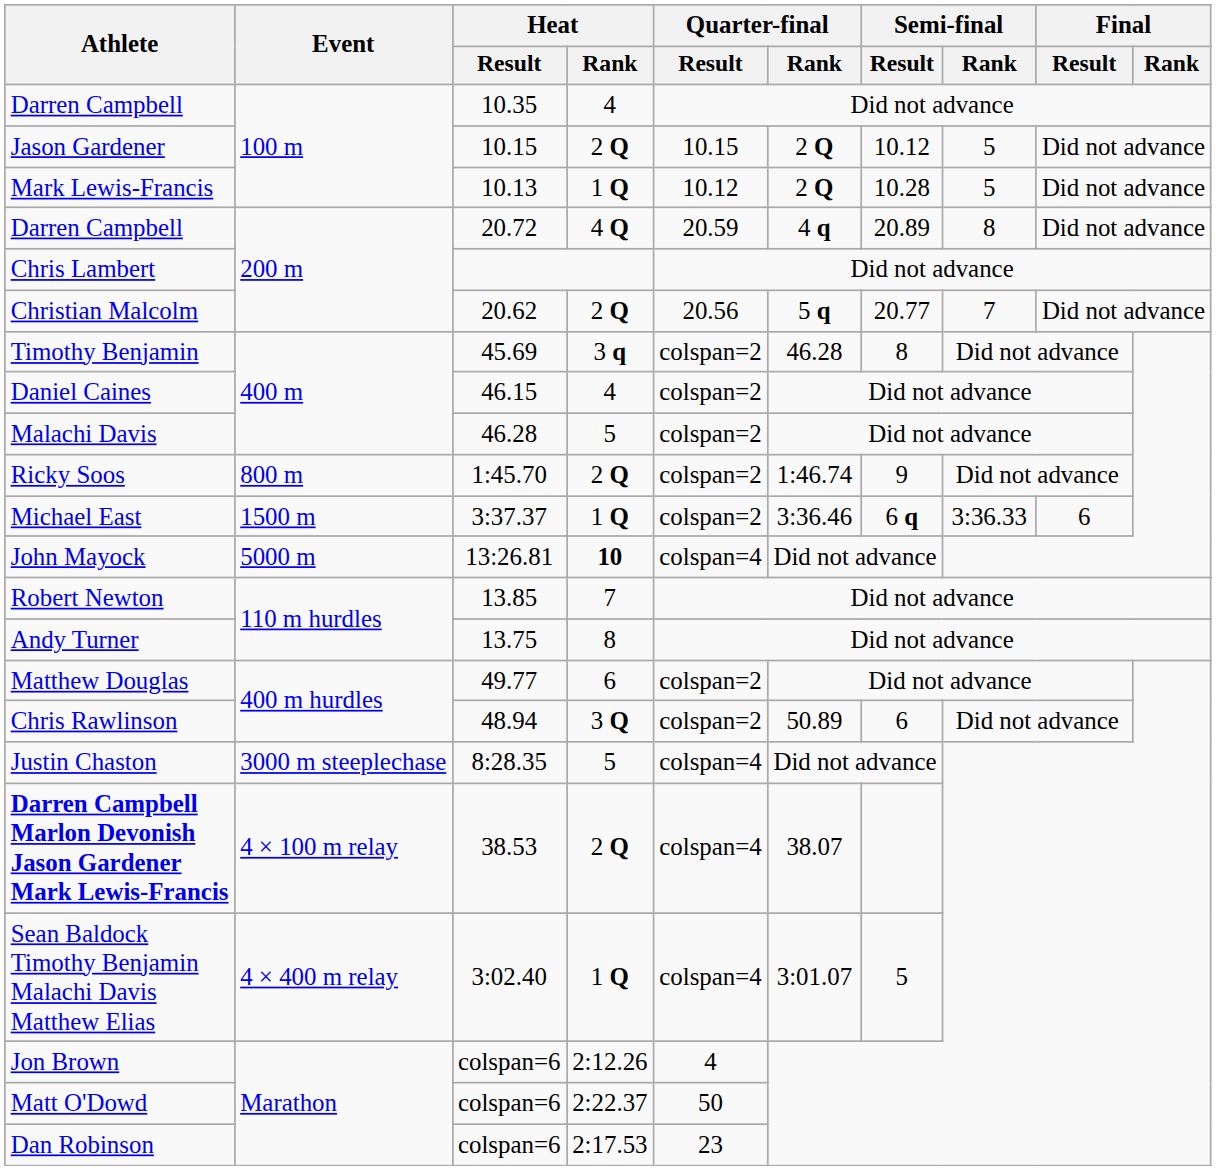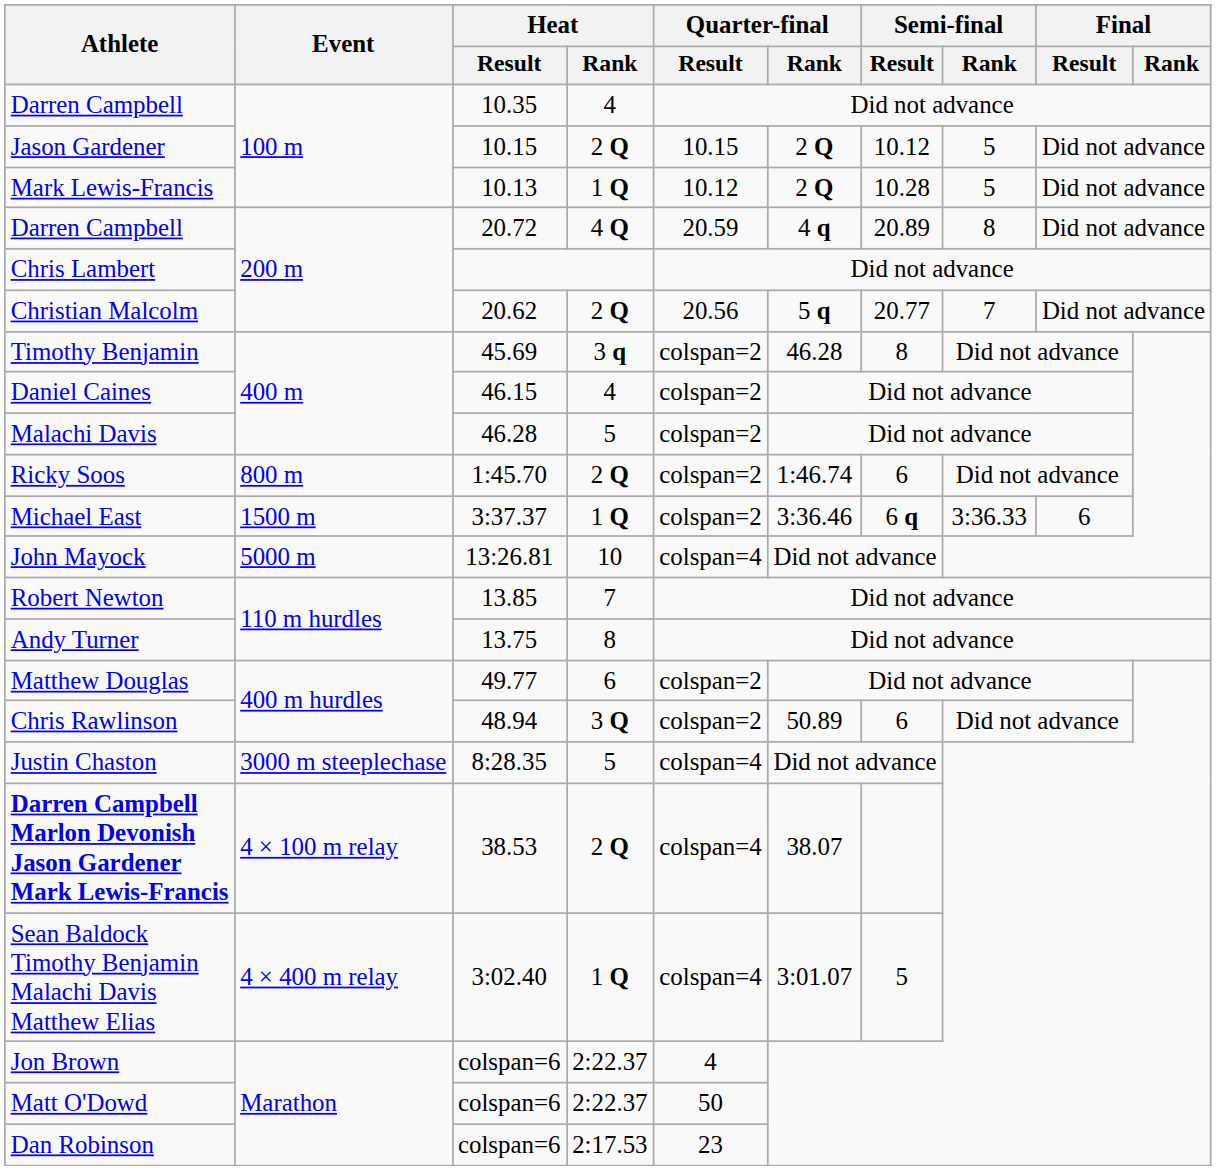(902, 475) 9 -> (902, 475) 6
(610, 557) bold -> (610, 557) normal
(610, 1062) 2:12.26 -> (610, 1062) 2:22.37
